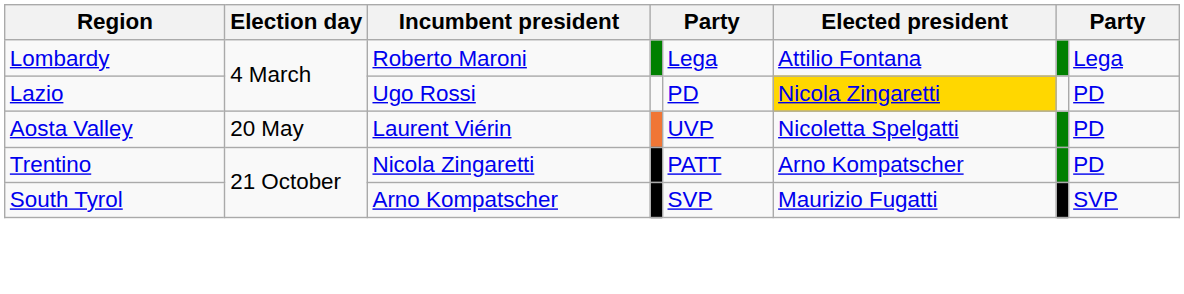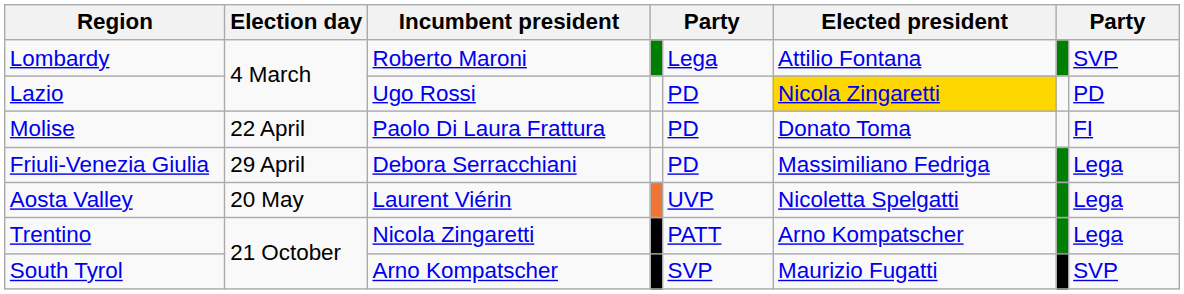(1098, 57) Lega -> (1096, 57) SVP
+ row: (42, 128)
+ row: (109, 164)
(1089, 128) PD -> (1098, 199) Lega
(1089, 164) PD -> (1098, 235) Lega
